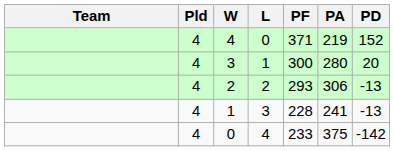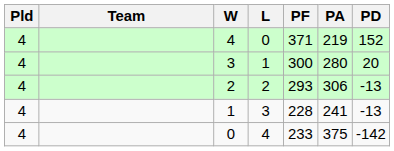columns swapped: (92, 16) <-> (196, 16)
